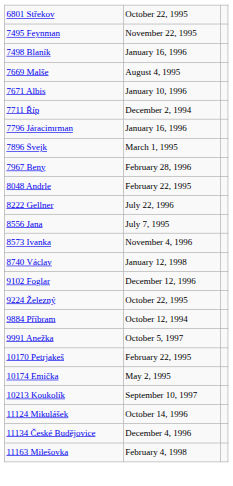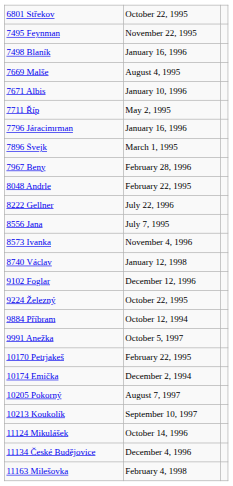(158, 109) December 2, 1994 -> (148, 109) May 2, 1995
(148, 376) May 2, 1995 -> (158, 376) December 2, 1994
+ row: (34, 395)
